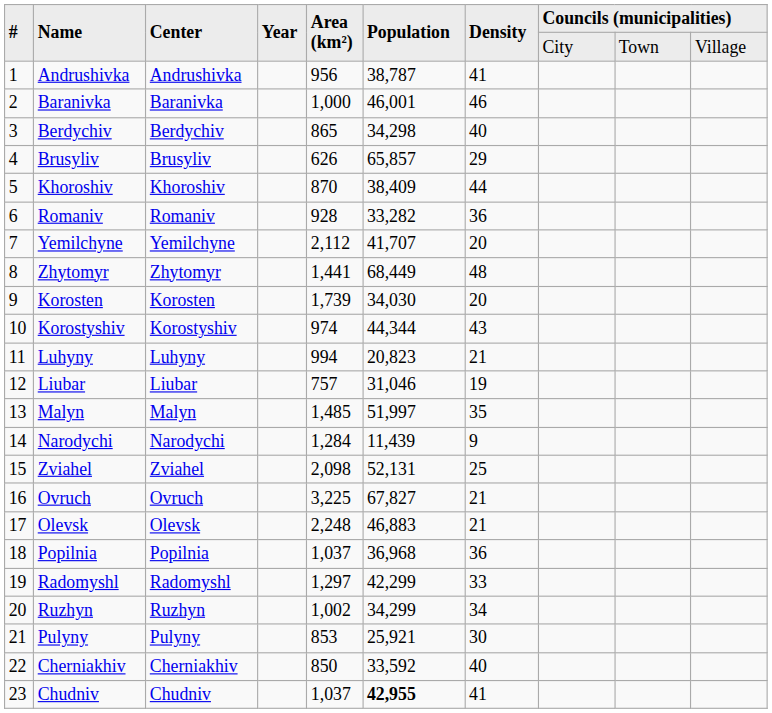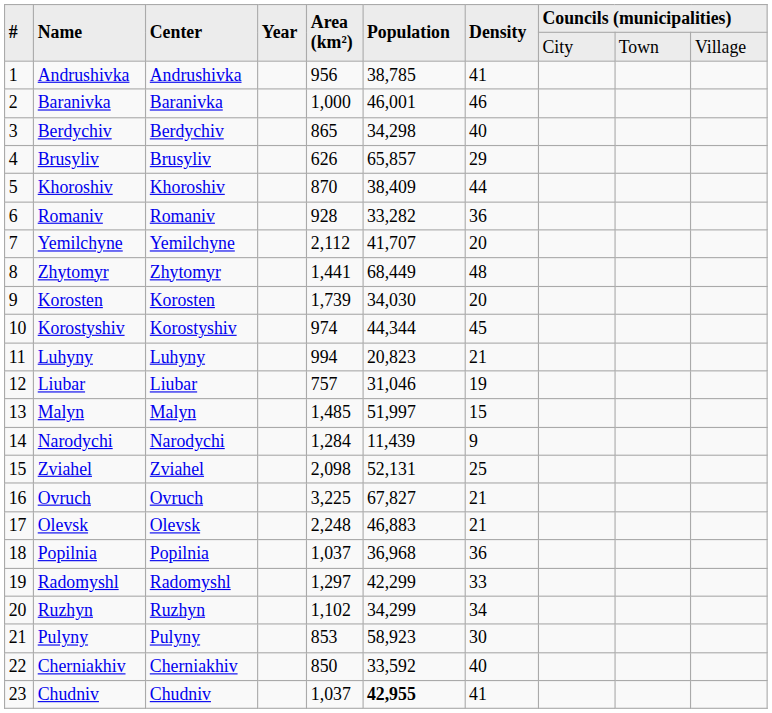(391, 74) 38,787 -> (391, 74) 38,785
(478, 328) 43 -> (478, 328) 45
(478, 412) 35 -> (478, 412) 15
(331, 610) 1,002 -> (331, 610) 1,102
(391, 638) 25,921 -> (391, 638) 58,923
